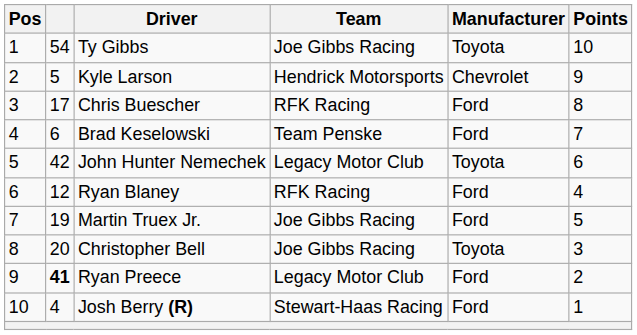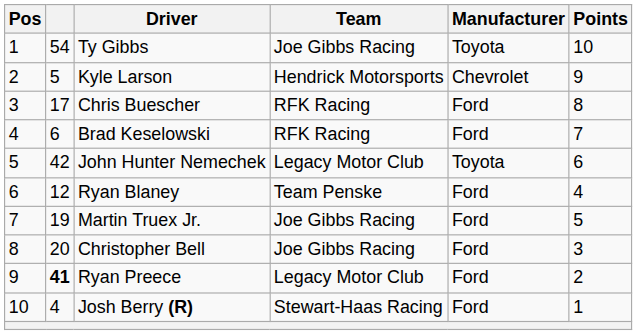(328, 133) Team Penske -> (322, 133) RFK Racing
(322, 191) RFK Racing -> (328, 191) Team Penske
(478, 248) Toyota -> (470, 248) Ford
